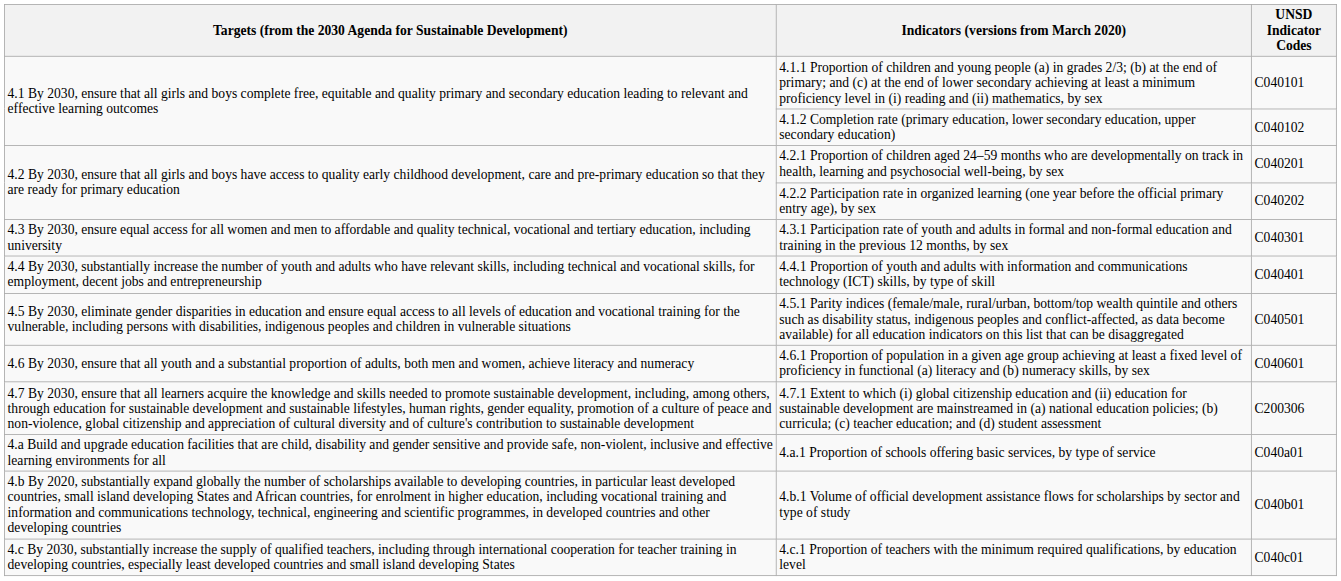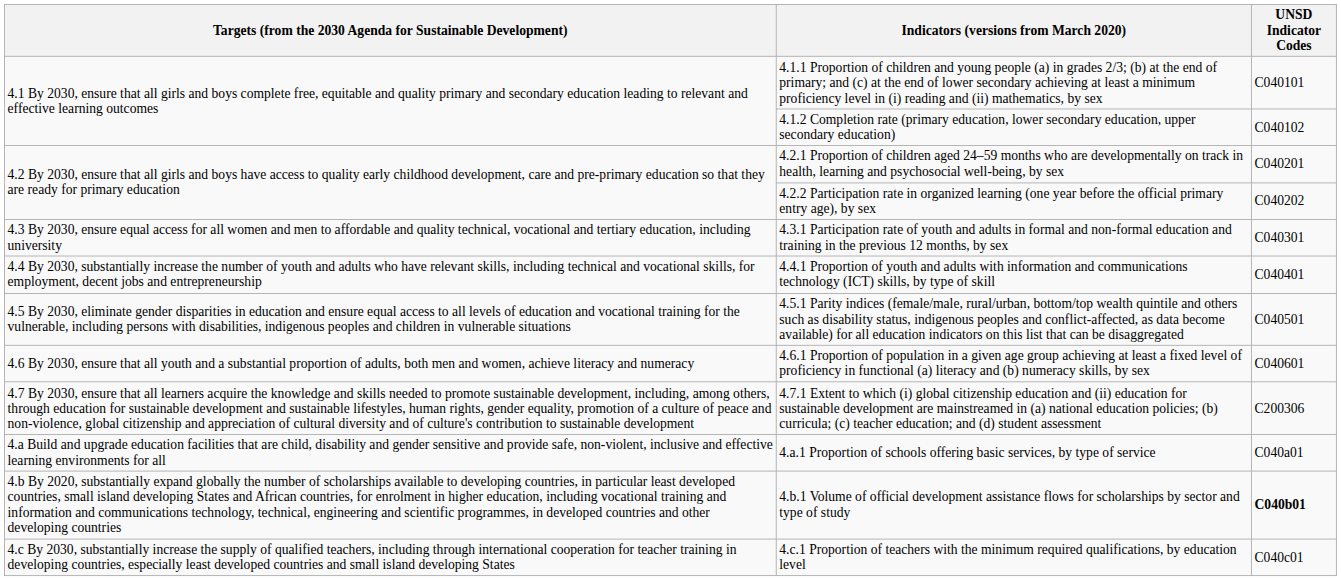(1279, 504) normal -> (1280, 504) bold
